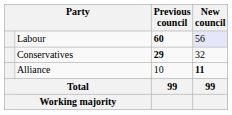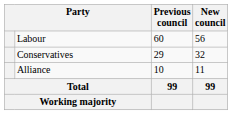(159, 39) bold -> (159, 39) normal
(200, 39) lavender background -> (200, 39) no background
(159, 54) bold -> (159, 54) normal
(200, 70) bold -> (200, 70) normal
